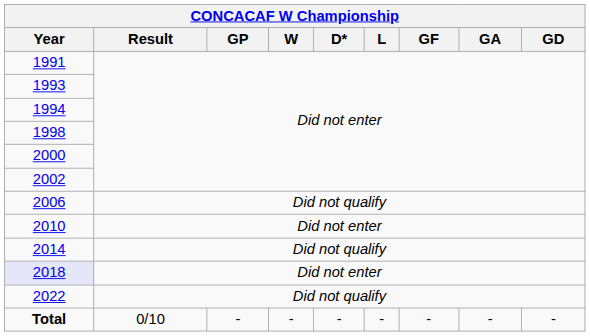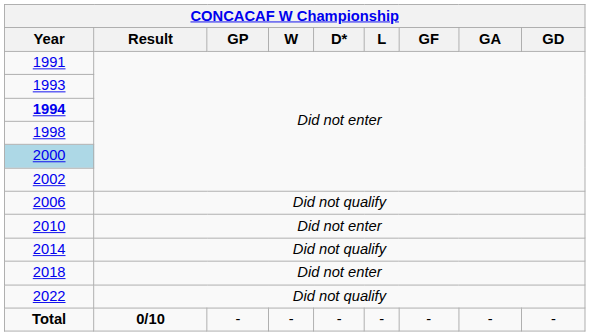(49, 109) normal -> (49, 109) bold
(49, 156) no background -> (49, 156) lightblue background
(49, 272) lavender background -> (49, 272) no background
(151, 319) normal -> (151, 319) bold
